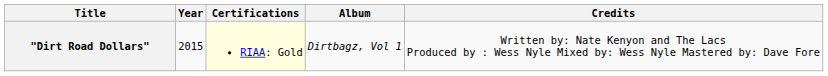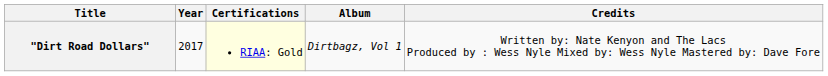(191, 46) 2015 -> (191, 46) 2017
